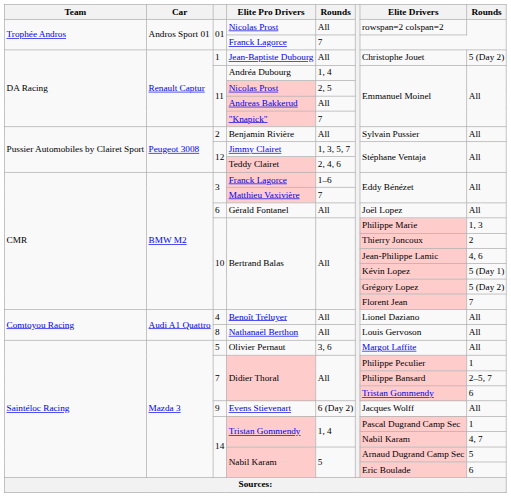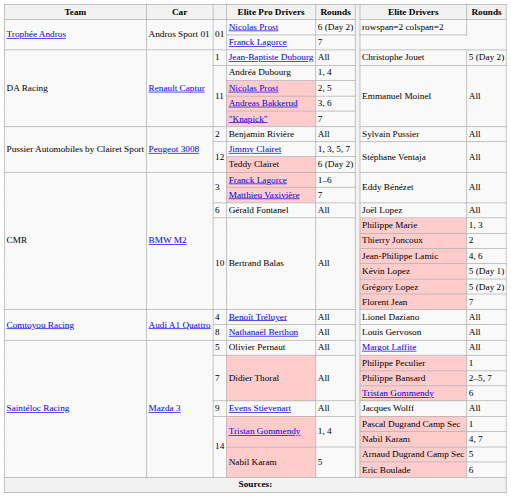(324, 26) All -> (336, 26) 6 (Day 2)
(324, 103) All -> (325, 103) 3, 6
(329, 164) 2, 4, 6 -> (336, 164) 6 (Day 2)
(325, 347) 3, 6 -> (324, 347) All
(336, 408) 6 (Day 2) -> (324, 408) All
